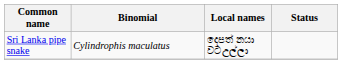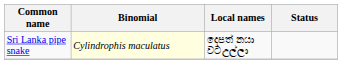(121, 45) no background -> (121, 45) lightyellow background
